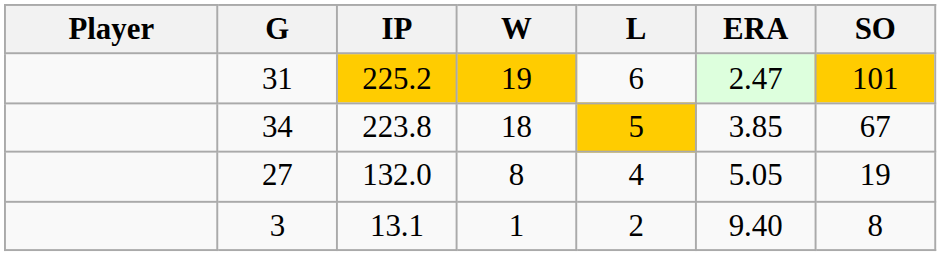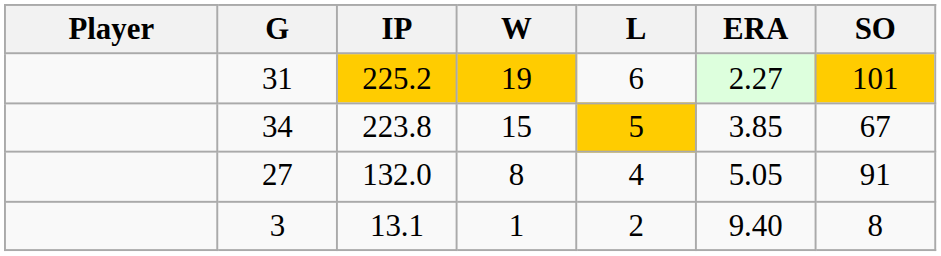(756, 77) 2.47 -> (756, 77) 2.27
(517, 126) 18 -> (517, 126) 15
(875, 175) 19 -> (875, 175) 91
